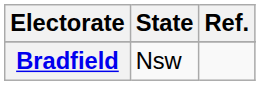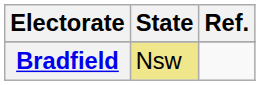(159, 60) no background -> (159, 60) khaki background
